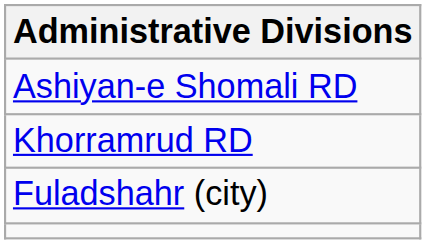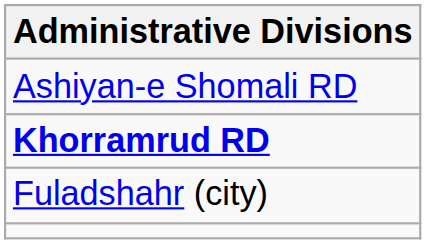(133, 140) normal -> (141, 140) bold
